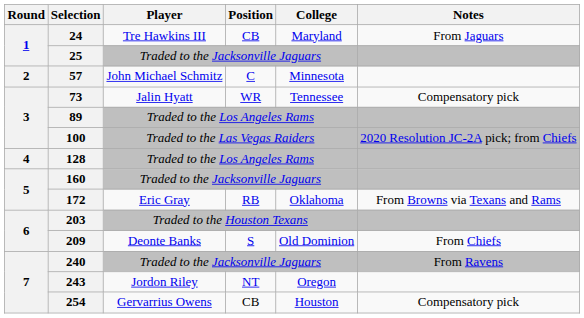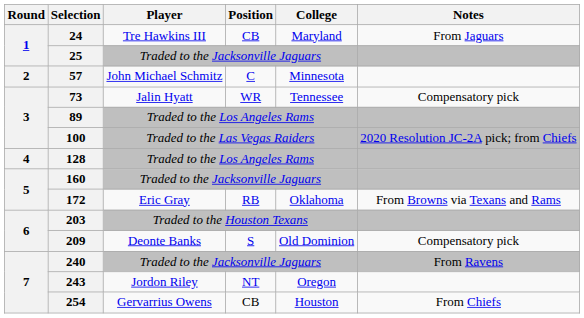(468, 240) From Chiefs -> (468, 240) Compensatory pick
(468, 302) Compensatory pick -> (468, 302) From Chiefs
